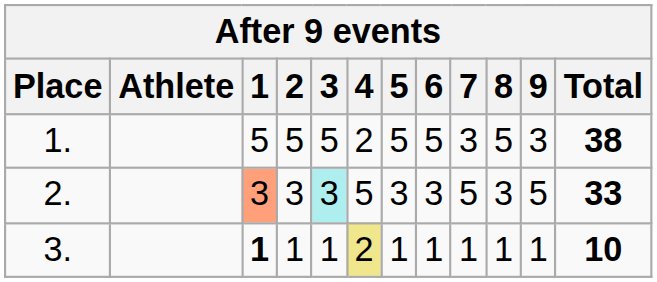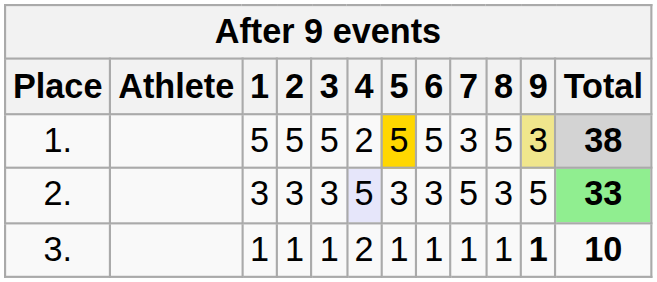(399, 140) no background -> (399, 140) gold background
(538, 140) no background -> (538, 140) khaki background
(603, 140) no background -> (603, 140) lightgrey background
(260, 194) lightsalmon background -> (260, 194) no background
(329, 194) paleturquoise background -> (329, 194) no background
(364, 194) no background -> (364, 194) lavender background
(603, 194) no background -> (603, 194) lightgreen background
(260, 248) bold -> (260, 248) normal
(364, 248) khaki background -> (364, 248) no background
(538, 248) normal -> (538, 248) bold
